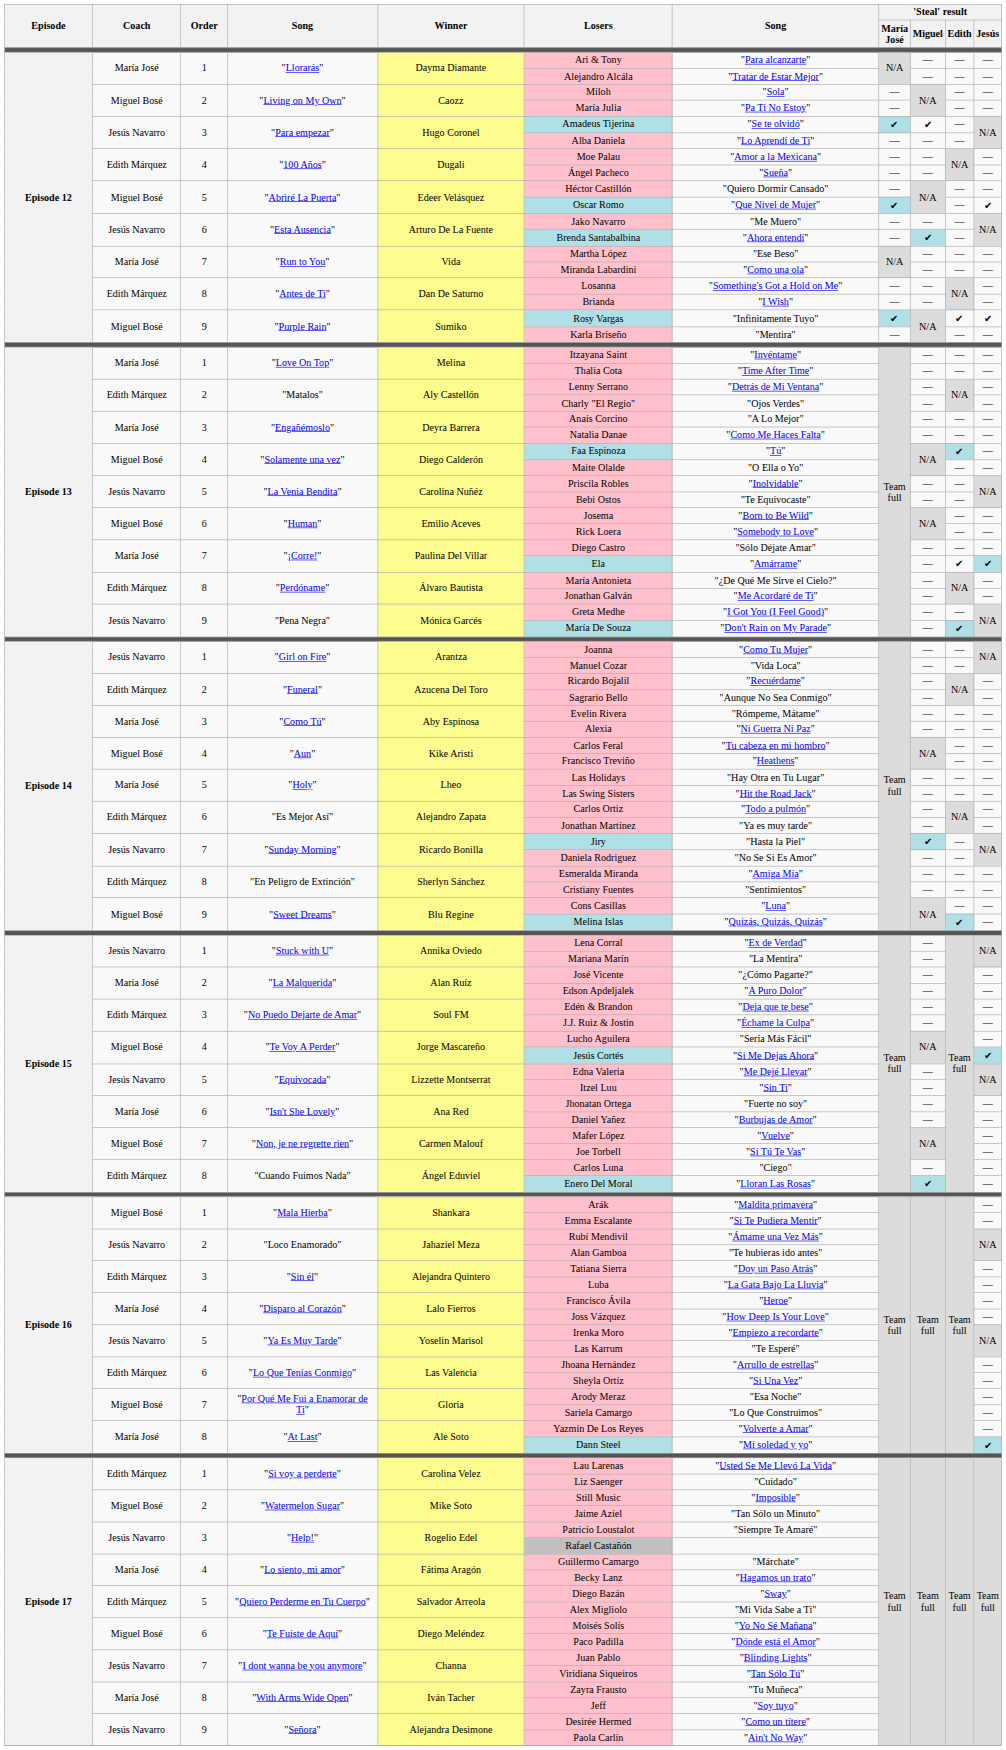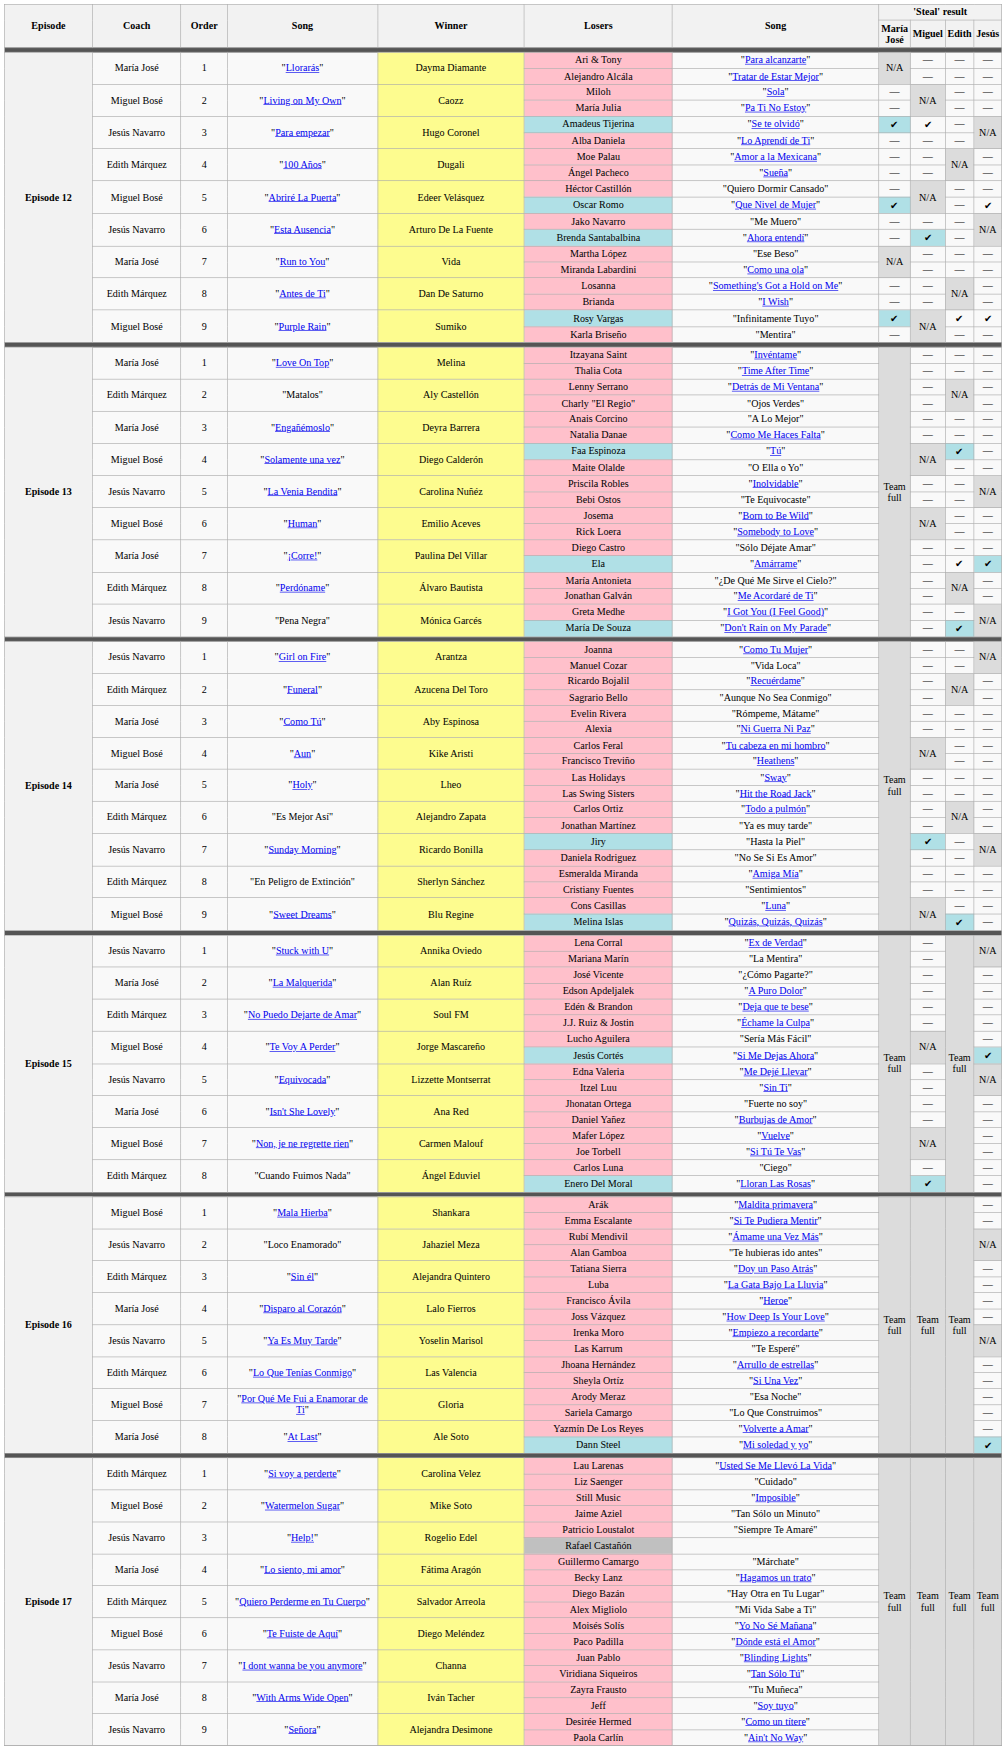(776, 777) "Hay Otra en Tu Lugar" -> (776, 777) "Sway"
(776, 1593) "Sway" -> (776, 1593) "Hay Otra en Tu Lugar"
